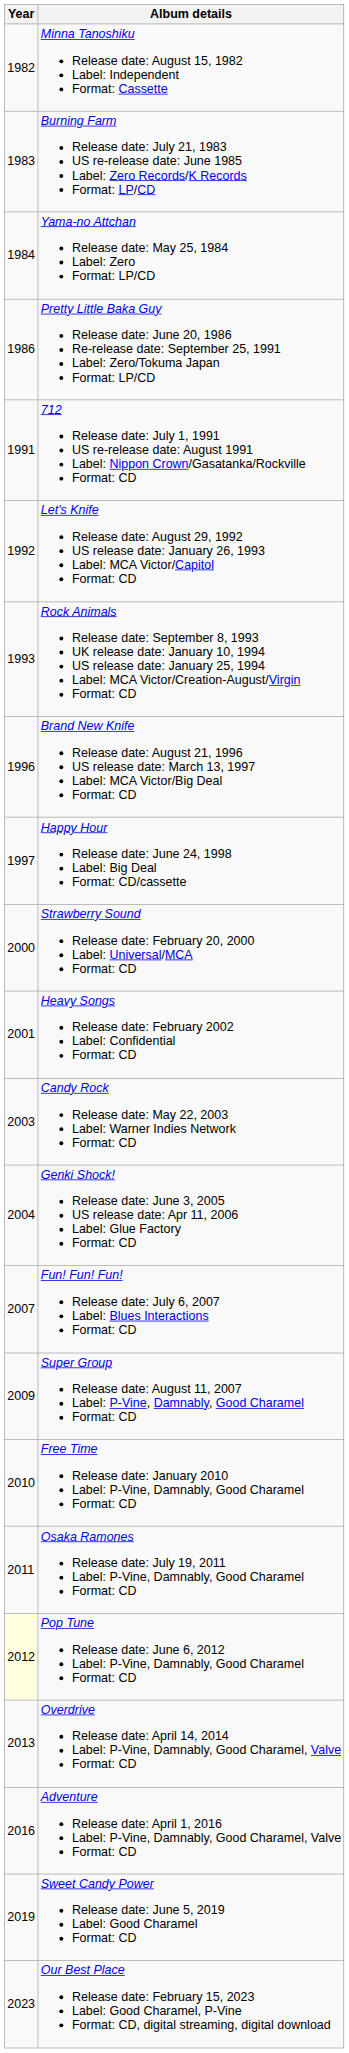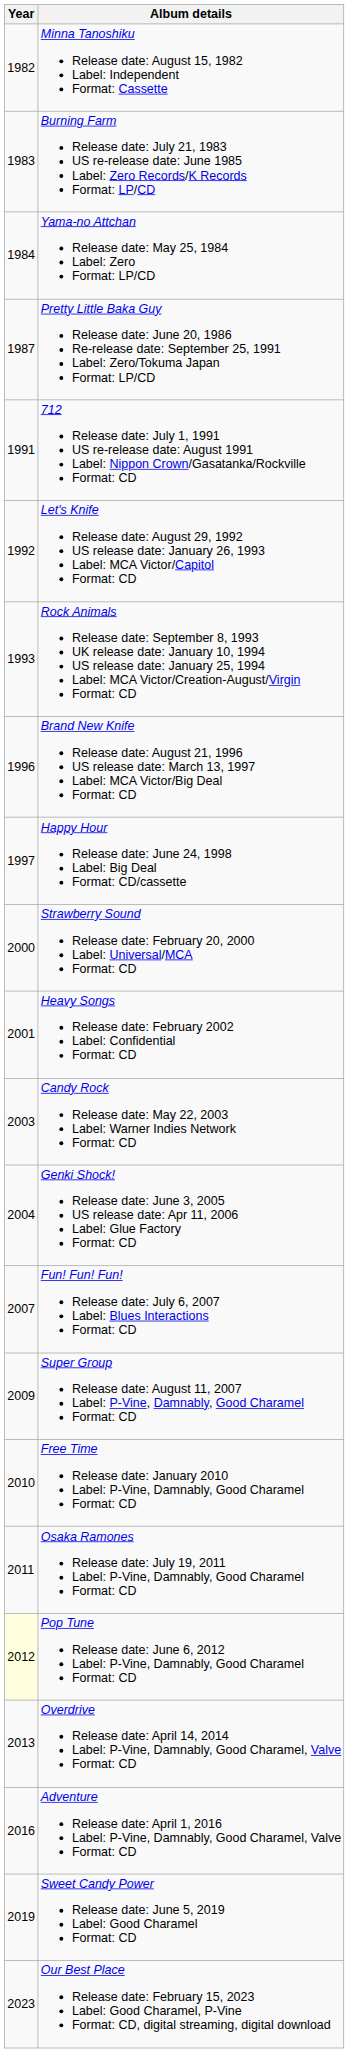(21, 349) 1986 -> (21, 349) 1987
